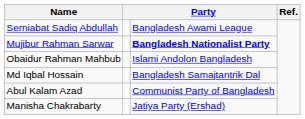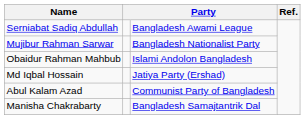(201, 43) bold -> (196, 43) normal
(196, 75) Bangladesh Samajtantrik Dal -> (179, 75) Jatiya Party (Ershad)
(179, 106) Jatiya Party (Ershad) -> (196, 106) Bangladesh Samajtantrik Dal
